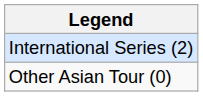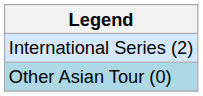(90, 77) no background -> (90, 77) lightblue background
